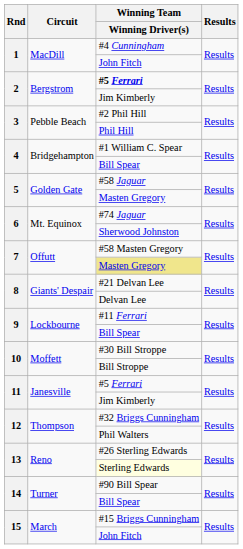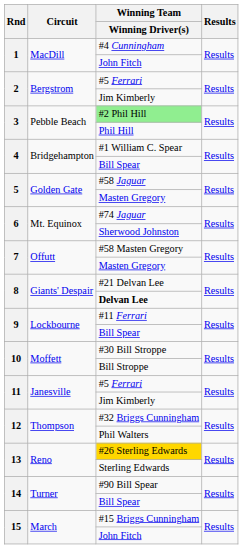(121, 80) bold -> (120, 80) normal
(122, 114) no background -> (122, 114) lightgreen background
(132, 266) khaki background -> (132, 266) no background
(122, 299) normal -> (123, 299) bold
(143, 451) no background -> (143, 451) gold background
(134, 468) lightyellow background -> (134, 468) no background
